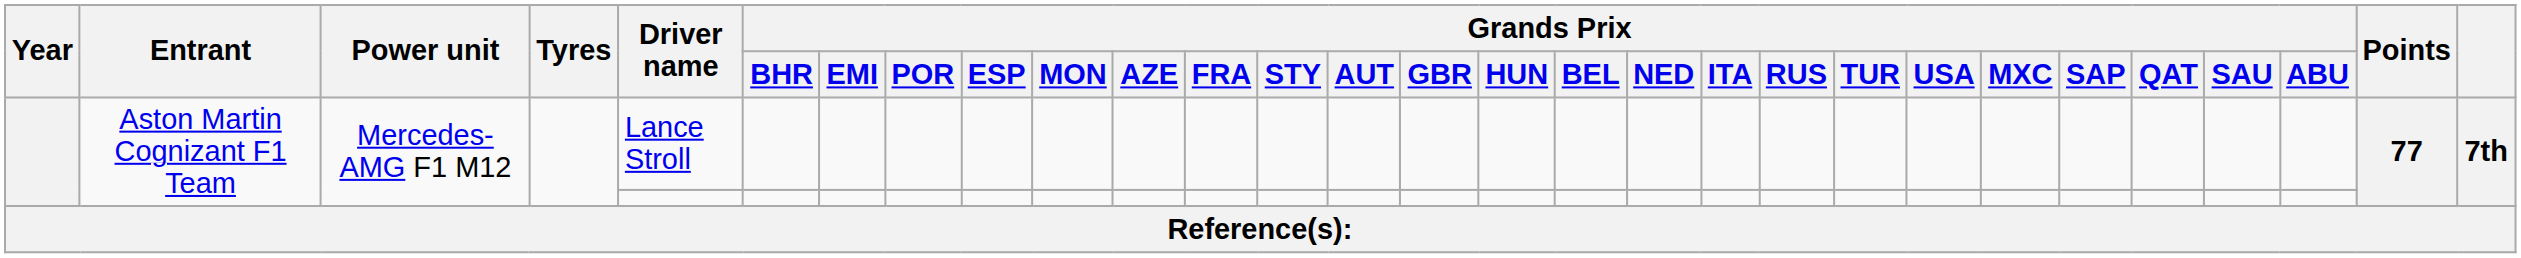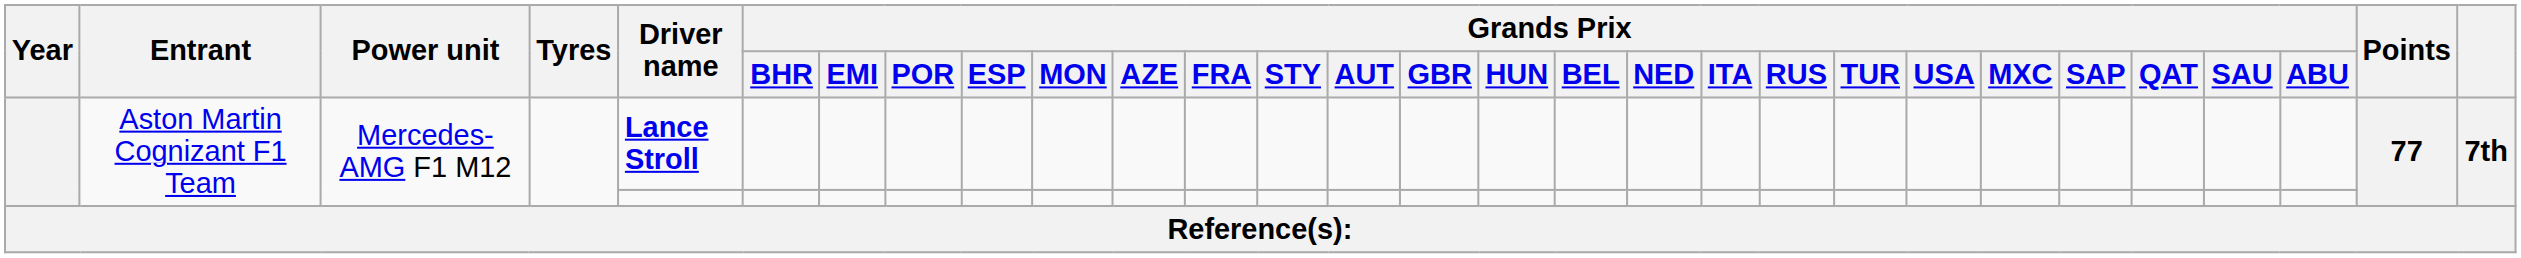(664, 144) normal -> (667, 144) bold
